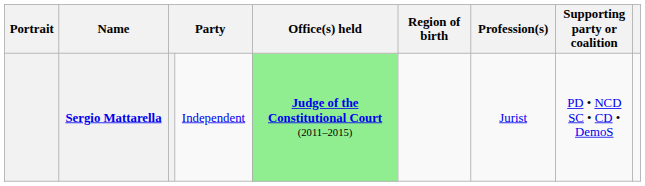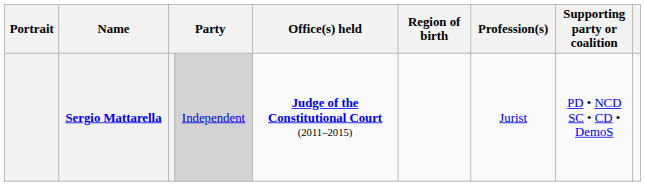(213, 117) no background -> (213, 117) lightgrey background
(325, 117) lightgreen background -> (325, 117) no background
